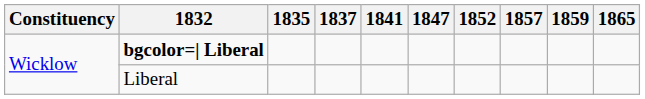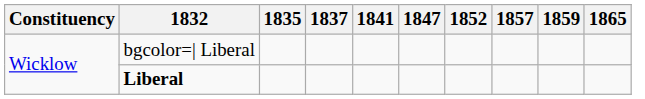(194, 49) bold -> (189, 49) normal
(151, 79) normal -> (153, 79) bold
